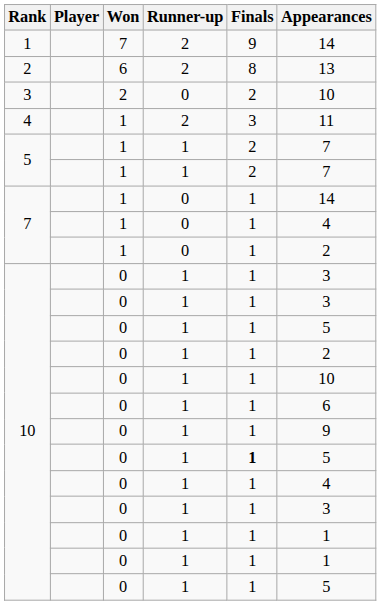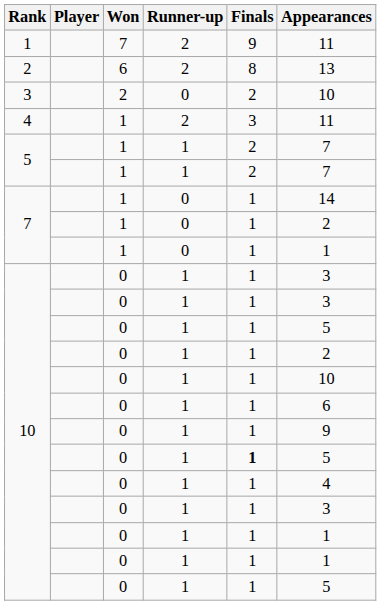(326, 43) 14 -> (326, 43) 11
(326, 224) 4 -> (326, 224) 2
(326, 250) 2 -> (326, 250) 1
